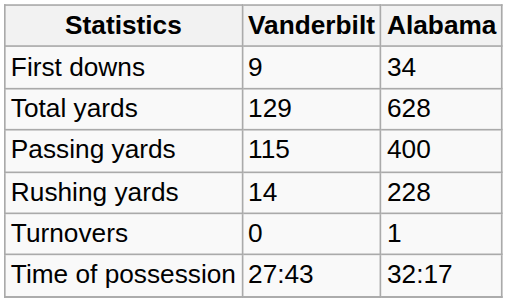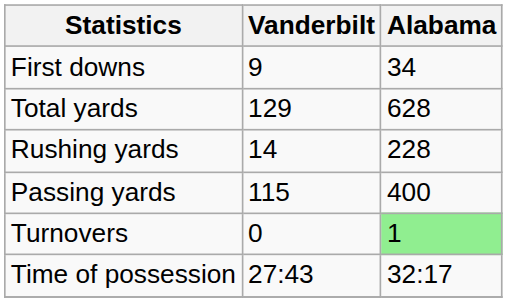rows swapped: (95, 192) <-> (93, 150)
(394, 233) no background -> (394, 233) lightgreen background
